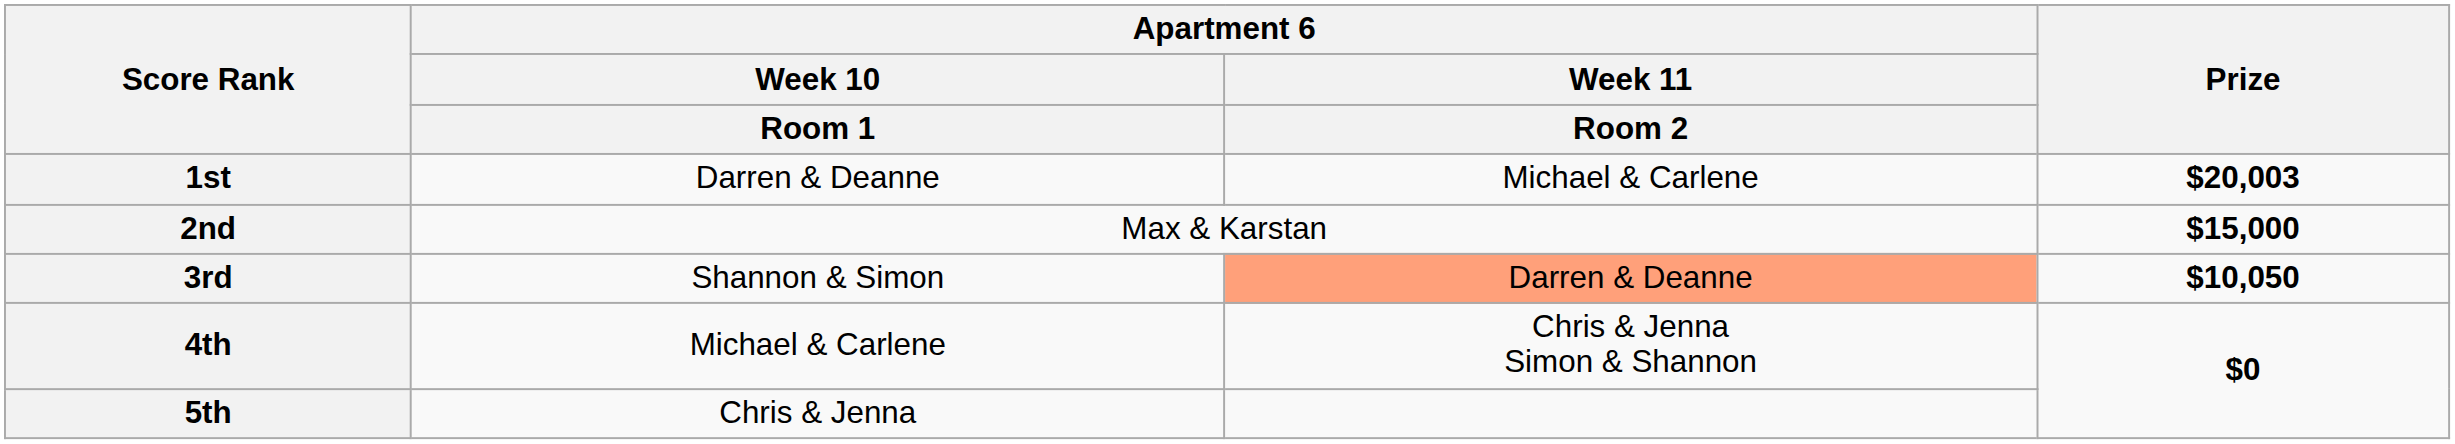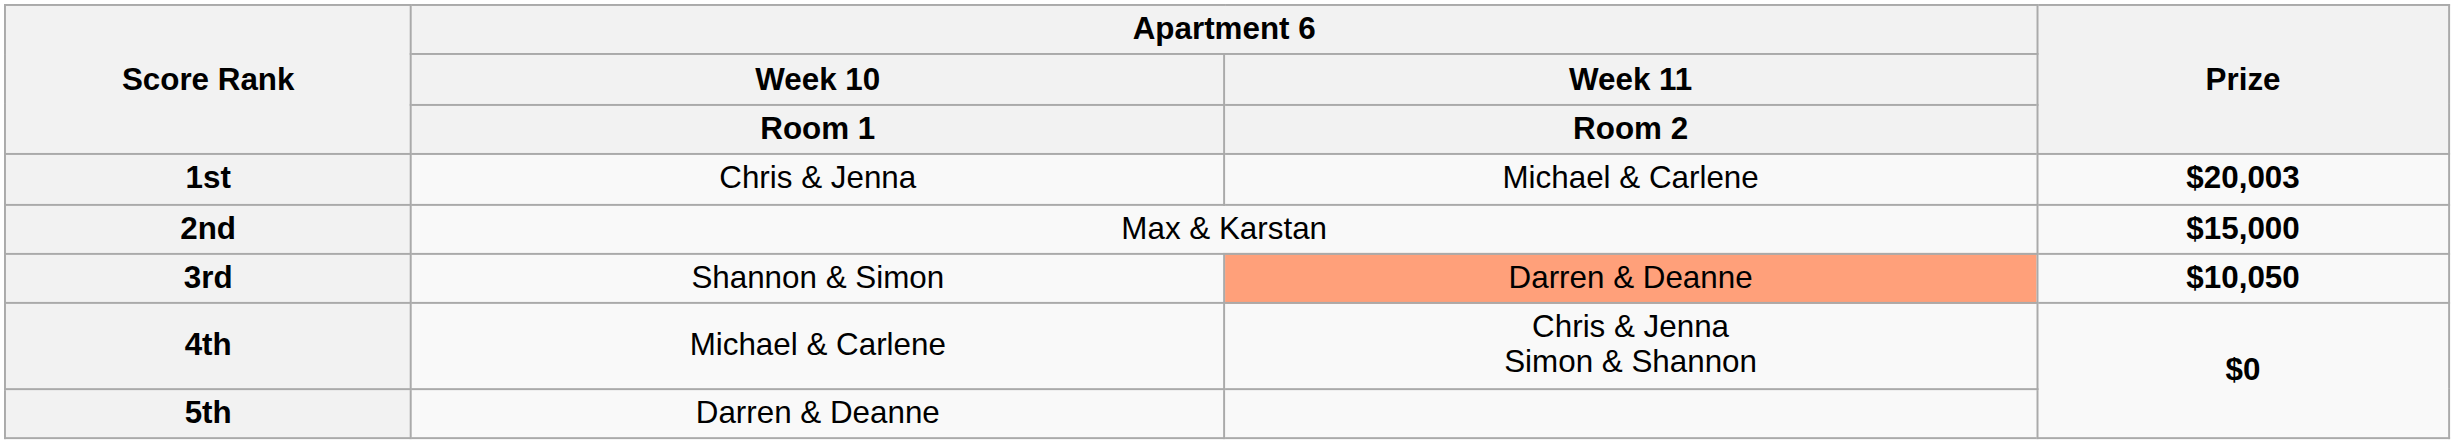(818, 178) Darren & Deanne -> (818, 178) Chris & Jenna
(818, 412) Chris & Jenna -> (818, 412) Darren & Deanne
